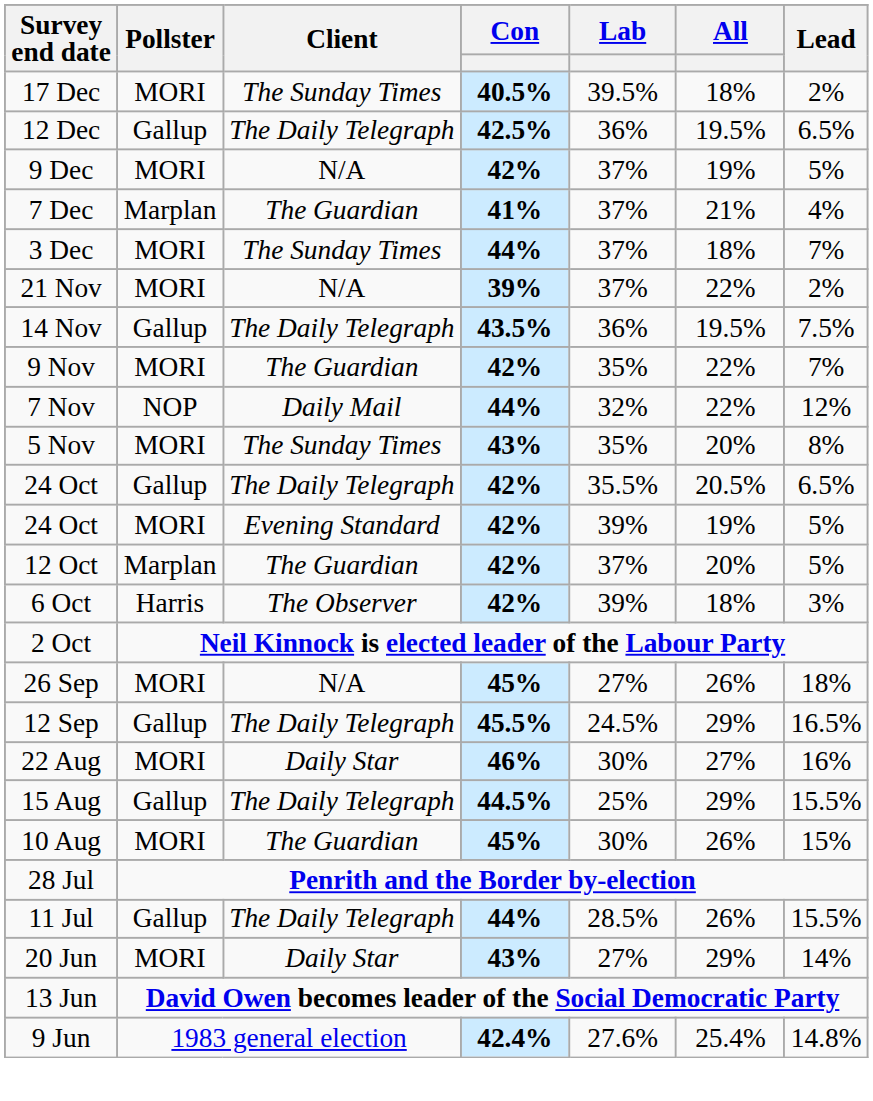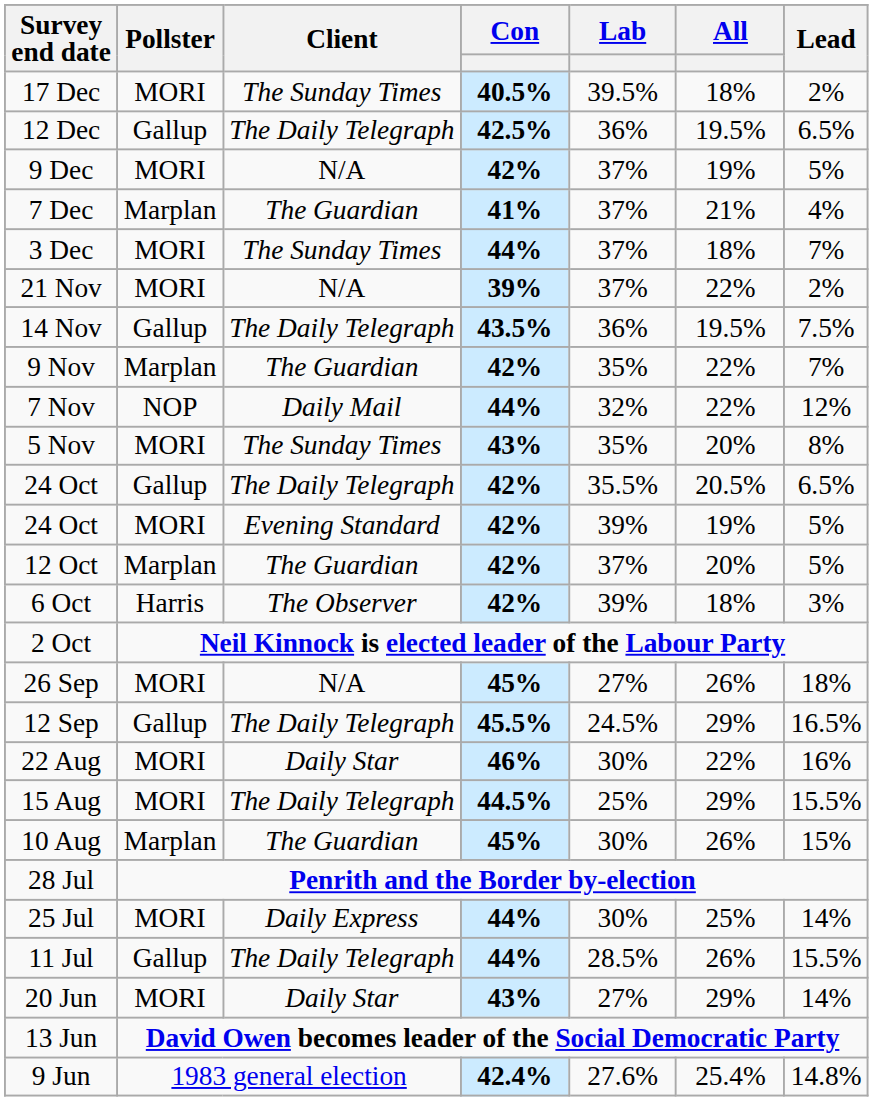(170, 367) MORI -> (170, 367) Marplan
(730, 761) 27% -> (730, 761) 22%
(170, 801) Gallup -> (170, 801) MORI
(170, 840) MORI -> (170, 840) Marplan
+ row: (61, 919)
